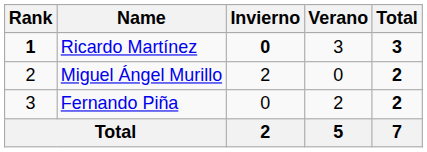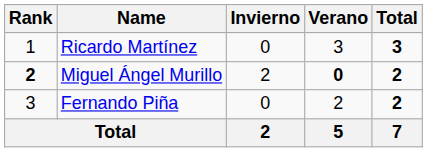(31, 47) bold -> (31, 47) normal
(265, 47) bold -> (265, 47) normal
(31, 75) normal -> (31, 75) bold
(338, 75) normal -> (338, 75) bold
